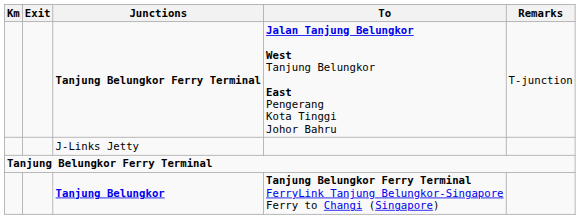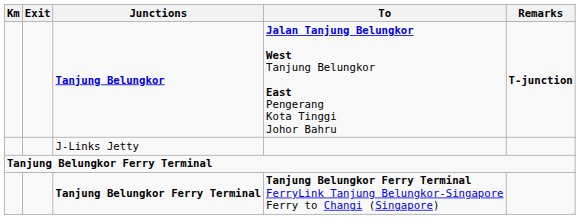(158, 80) Tanjung Belungkor Ferry Terminal -> (110, 80) Tanjung Belungkor
(541, 80) normal -> (541, 80) bold
(110, 193) Tanjung Belungkor -> (158, 193) Tanjung Belungkor Ferry Terminal
